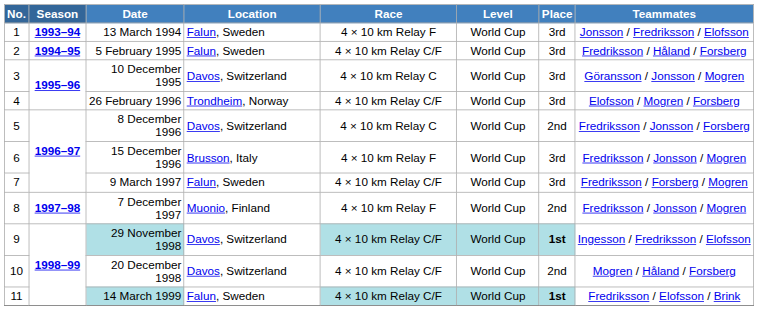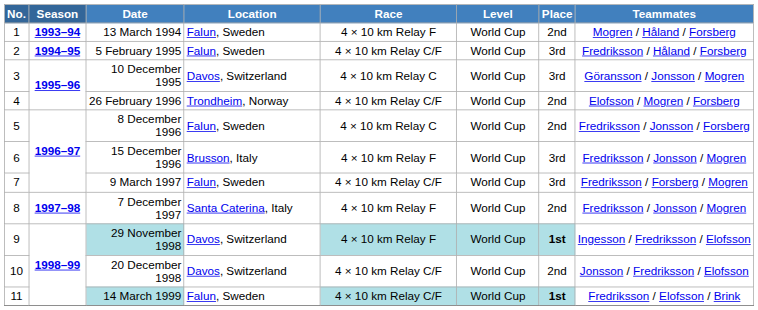(557, 32) 3rd -> (557, 32) 2nd
(664, 32) Jonsson / Fredriksson / Elofsson -> (664, 32) Mogren / Håland / Forsberg
(557, 101) 3rd -> (557, 101) 2nd
(237, 126) Davos, Switzerland -> (226, 126) Falun, Sweden
(228, 208) Muonio, Finland -> (240, 208) Santa Caterina, Italy
(389, 239) 4 × 10 km Relay C/F -> (389, 239) 4 × 10 km Relay F
(664, 271) Mogren / Håland / Forsberg -> (664, 271) Jonsson / Fredriksson / Elofsson
